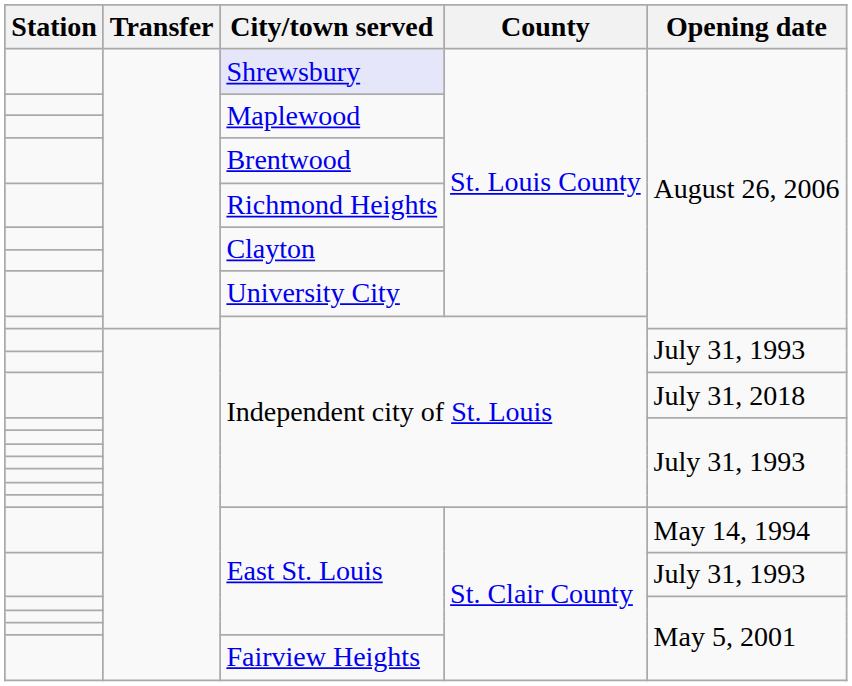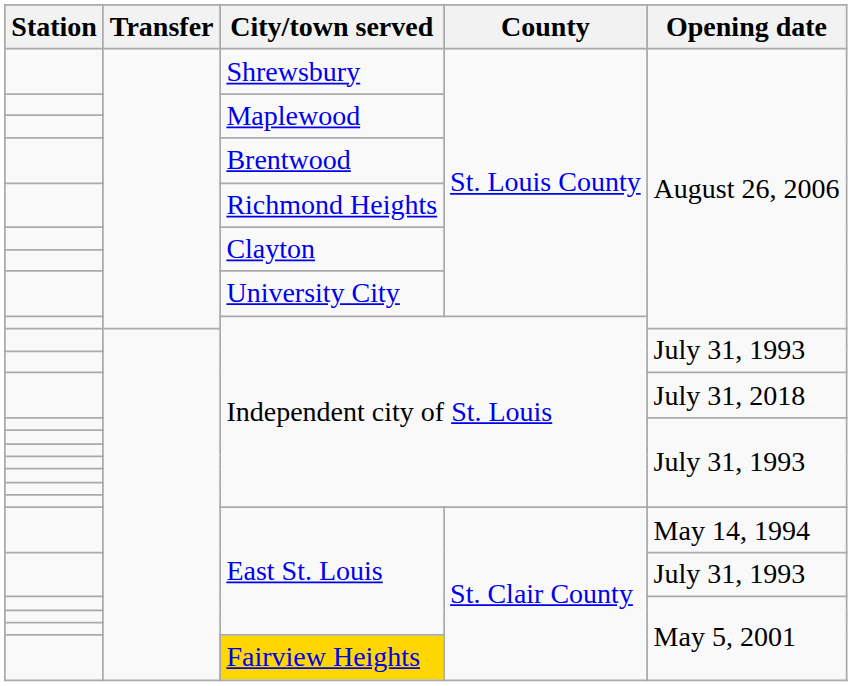(293, 71) lavender background -> (293, 71) no background
(323, 657) no background -> (323, 657) gold background
